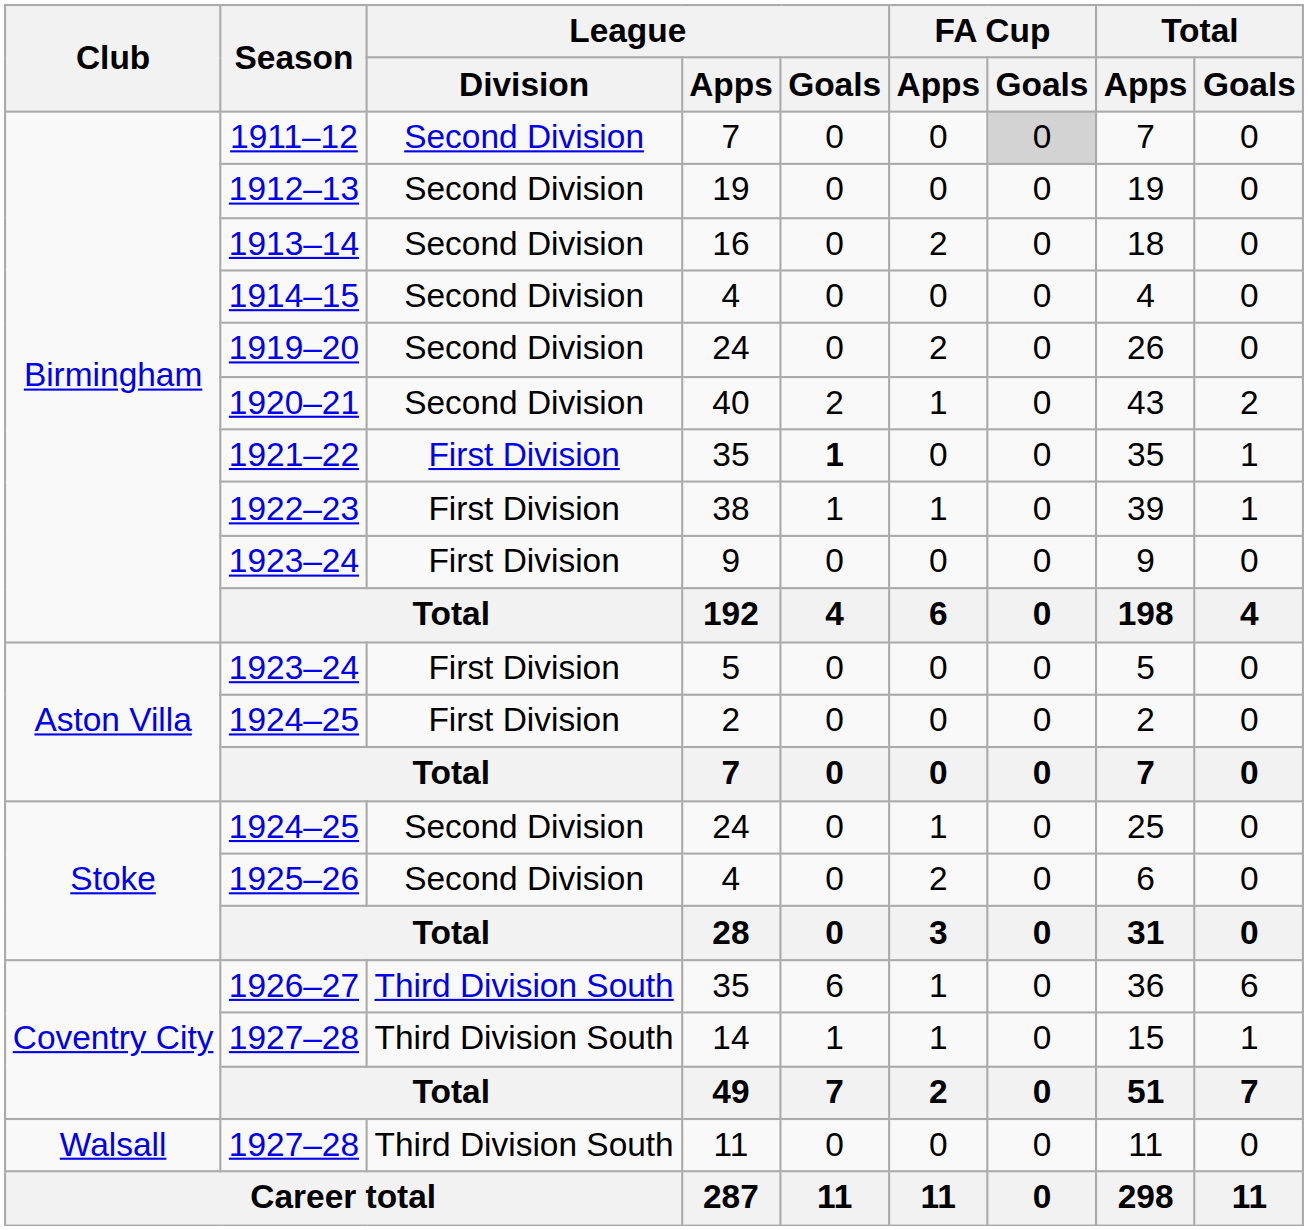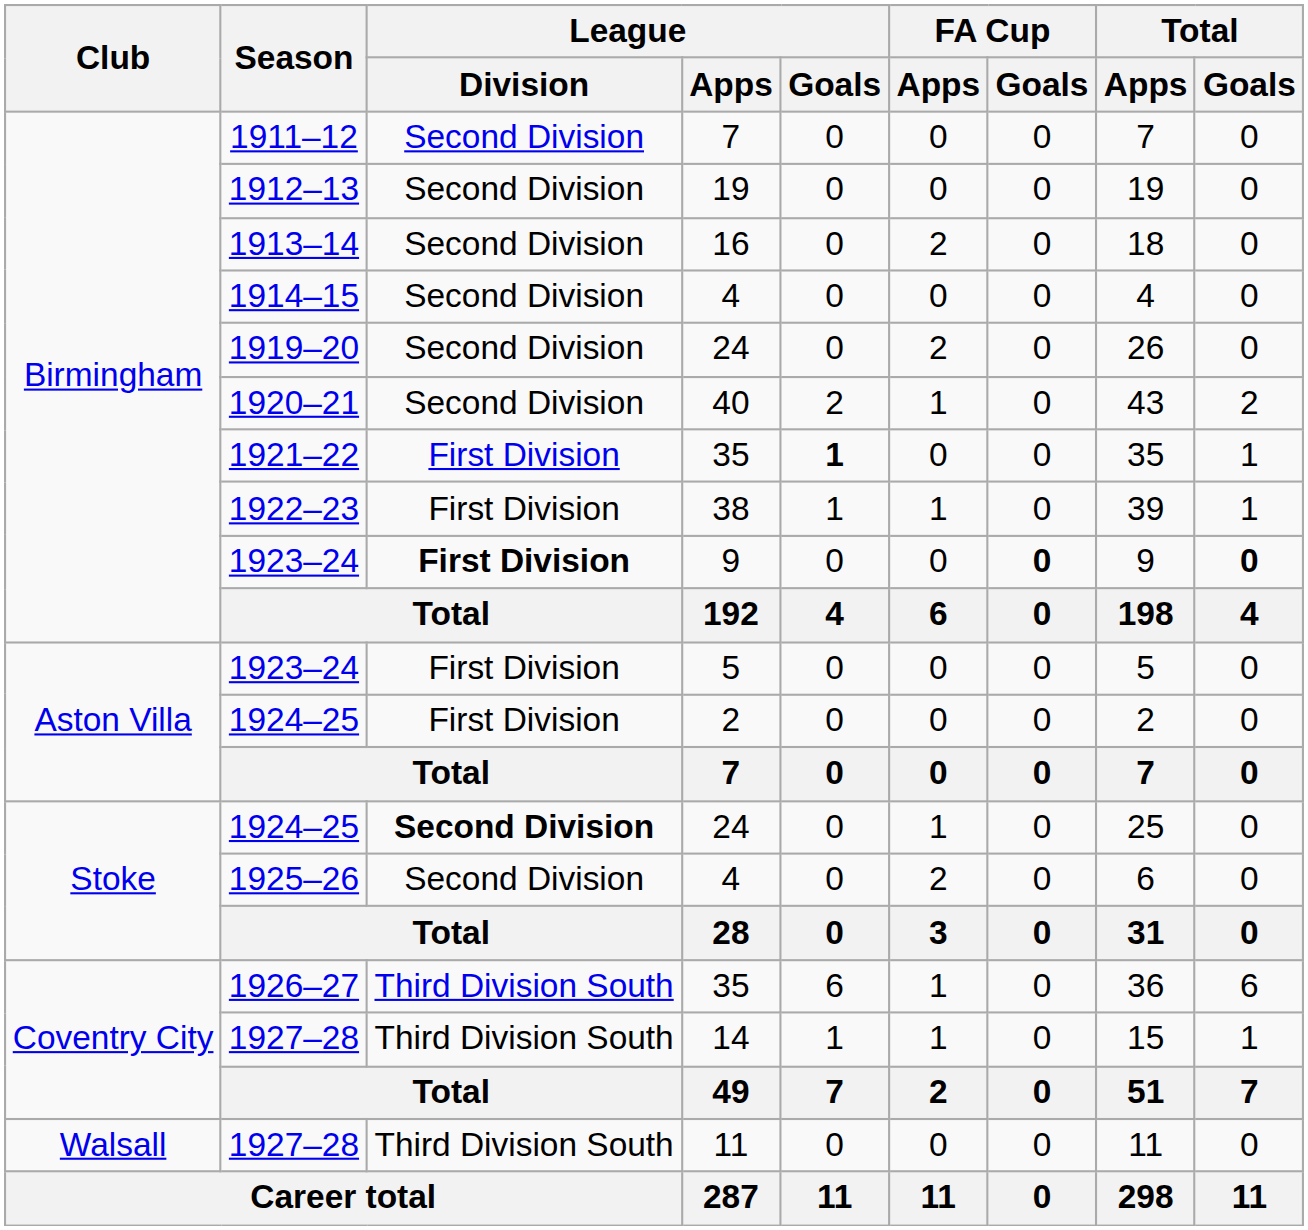(1042, 137) lightgrey background -> (1042, 137) no background
(524, 561) normal -> (524, 561) bold
(1042, 561) normal -> (1042, 561) bold
(1249, 561) normal -> (1249, 561) bold
(524, 826) normal -> (524, 826) bold
